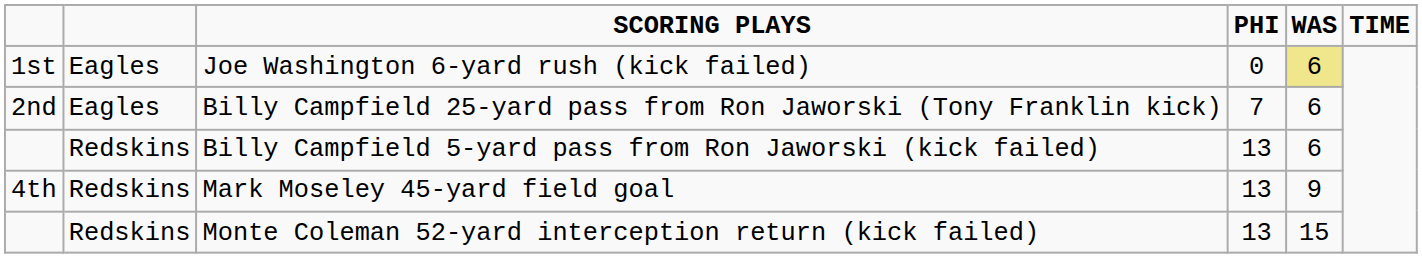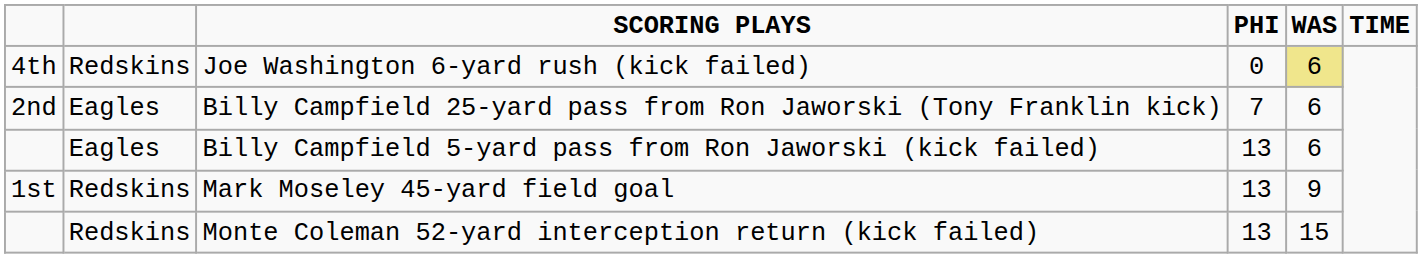(34, 67) 1st -> (34, 67) 4th
(114, 67) Eagles -> (130, 67) Redskins
(130, 150) Redskins -> (114, 150) Eagles
(34, 191) 4th -> (34, 191) 1st
